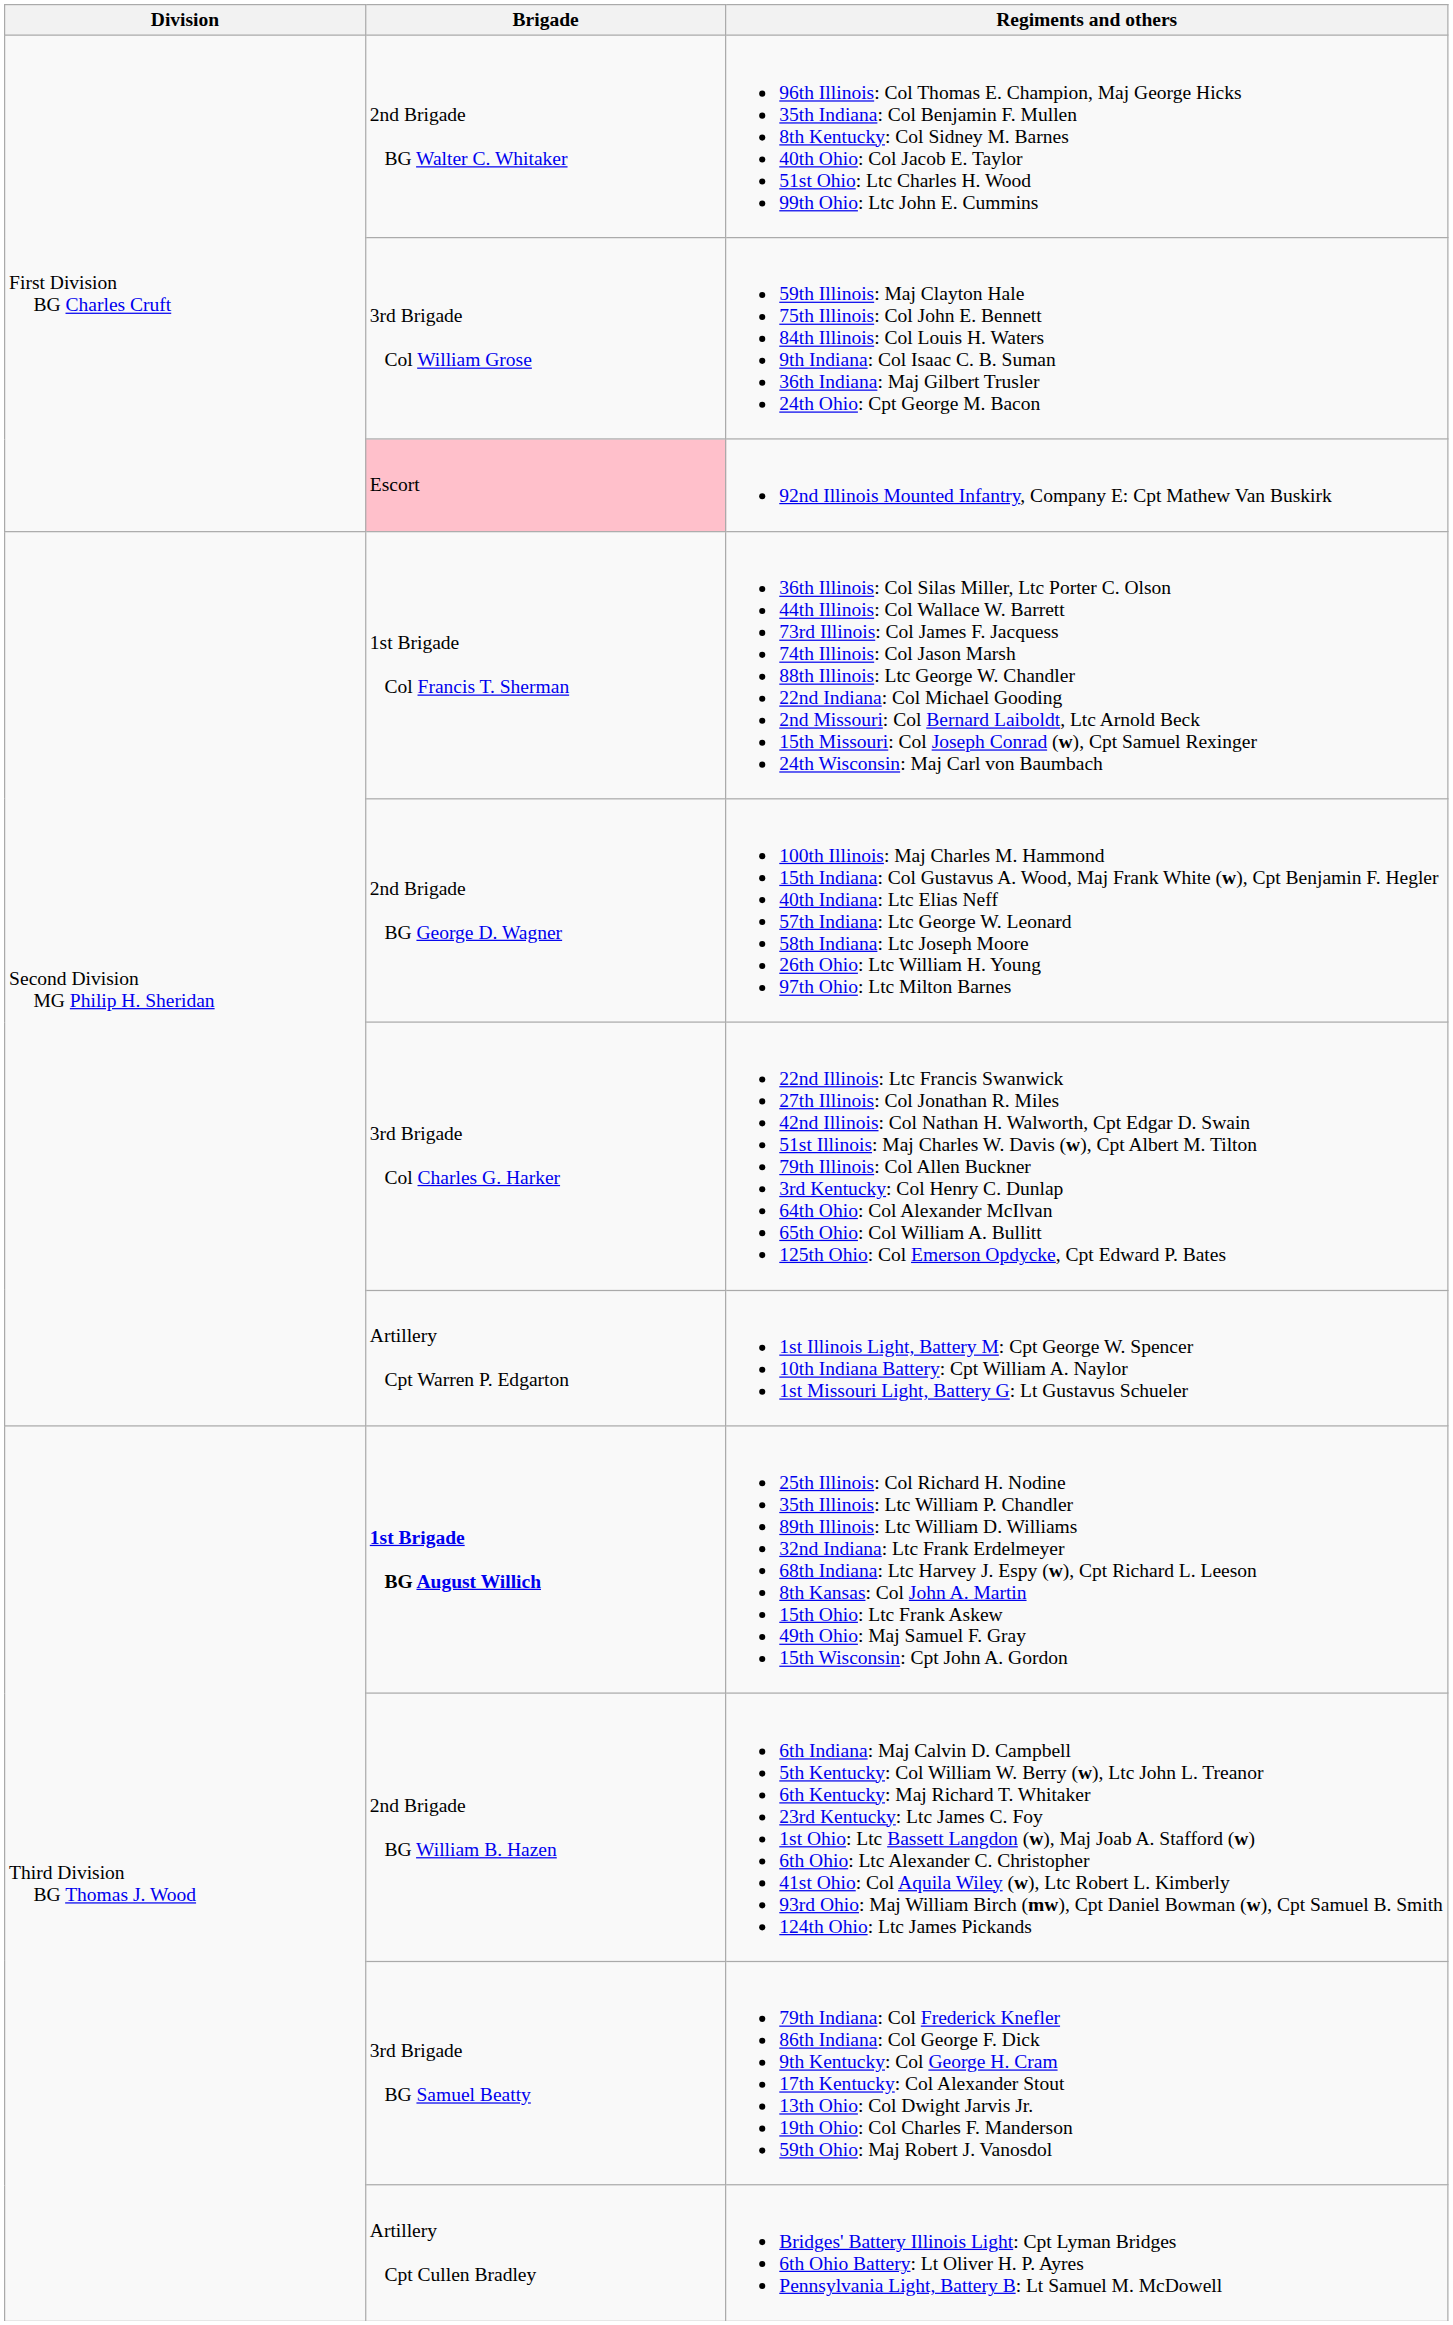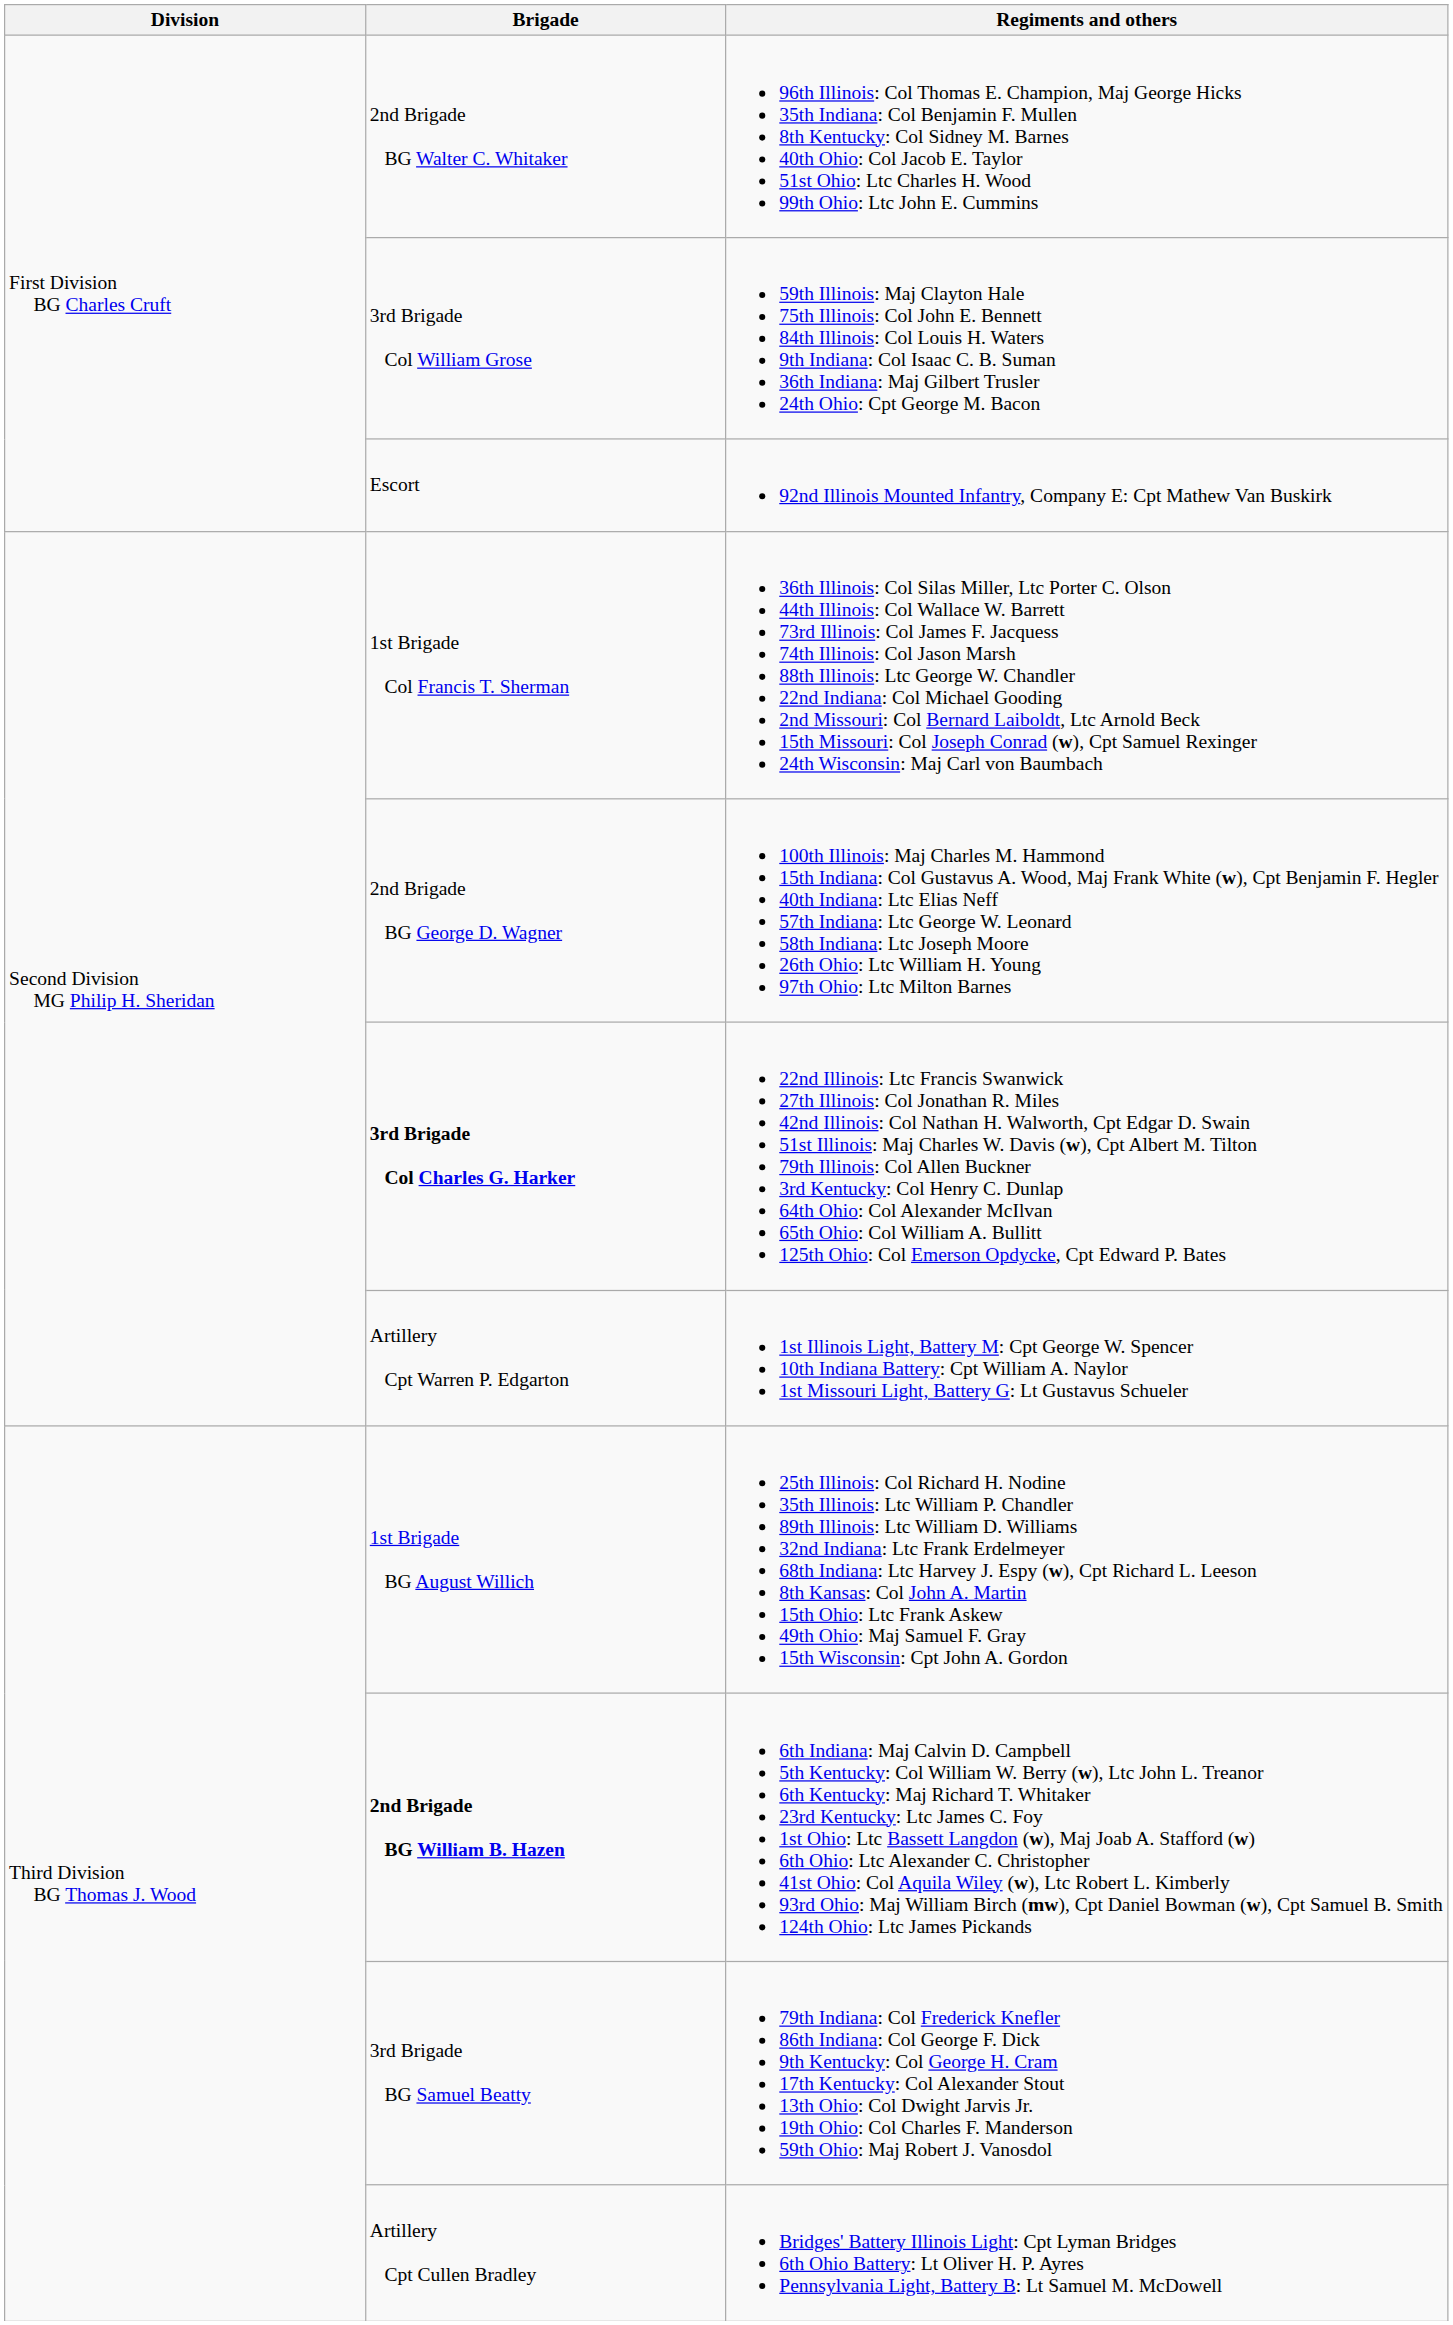(395, 484) pink background -> (395, 484) no background
(465, 1156) normal -> (473, 1156) bold
(455, 1559) bold -> (452, 1559) normal
(463, 1827) normal -> (467, 1827) bold
